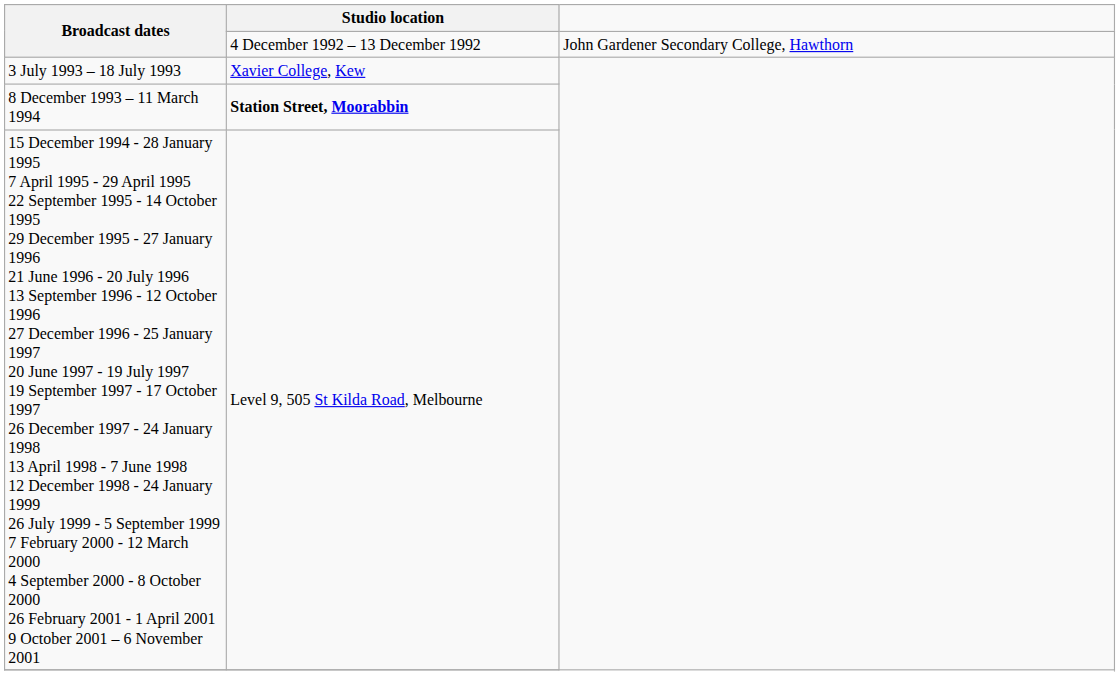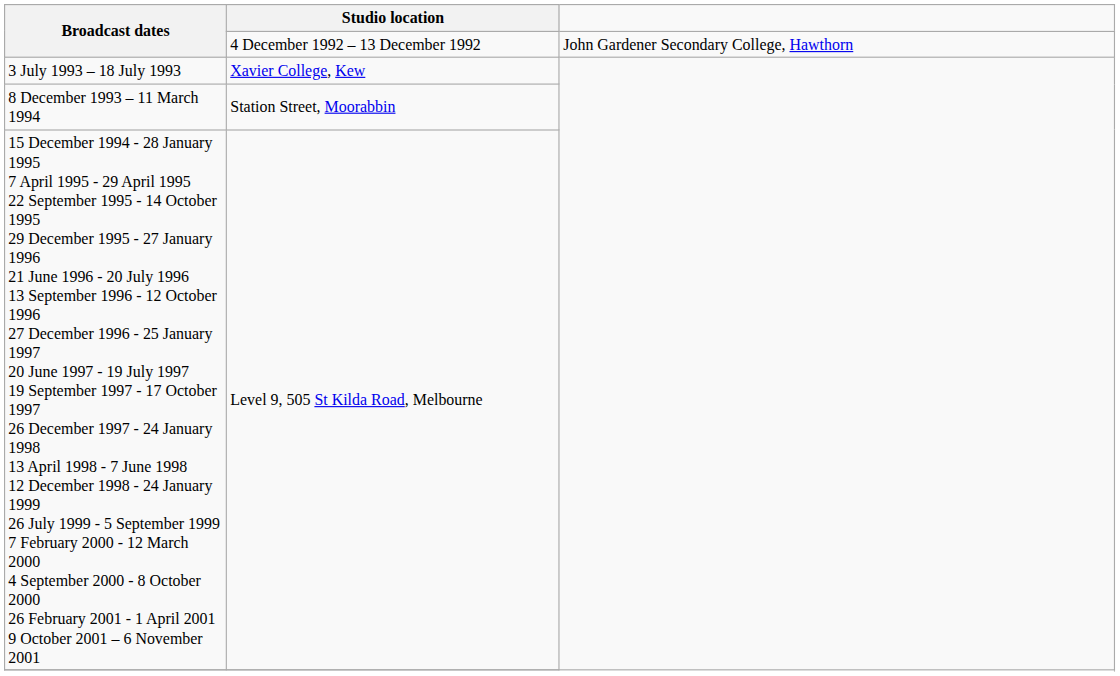(319, 107) bold -> (313, 107) normal
